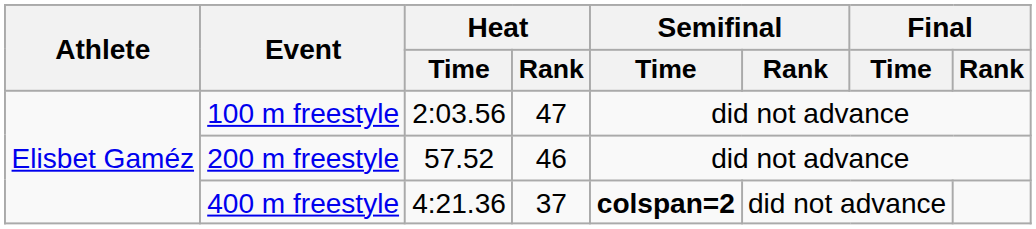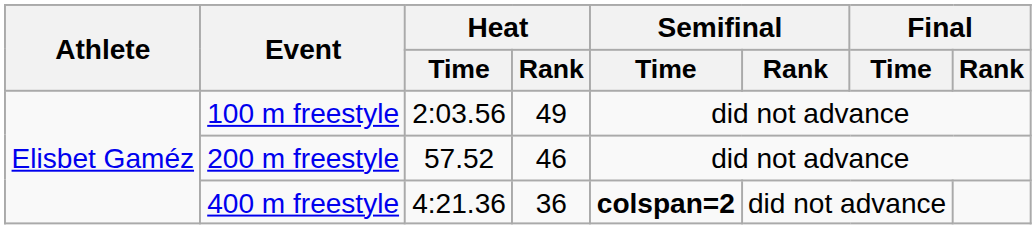(551, 114) 47 -> (551, 114) 49
(551, 202) 37 -> (551, 202) 36
